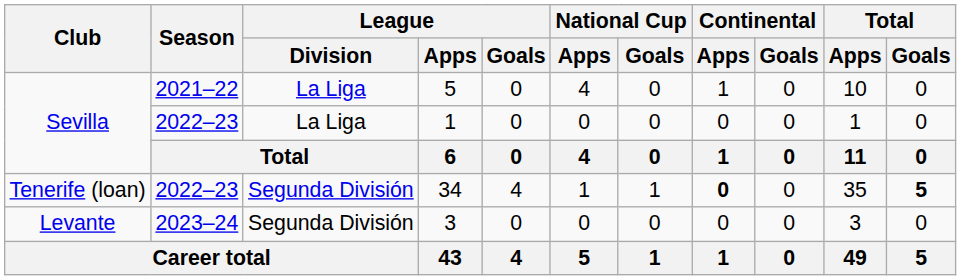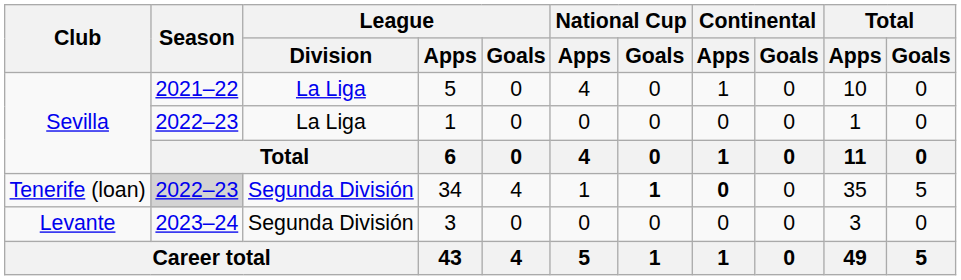(197, 190) no background -> (197, 190) lightgrey background
(655, 190) normal -> (655, 190) bold
(921, 190) bold -> (921, 190) normal
